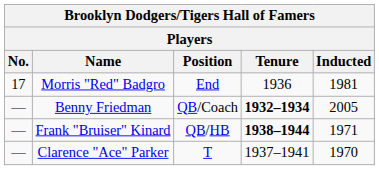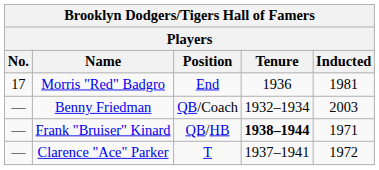(277, 107) bold -> (277, 107) normal
(344, 107) 2005 -> (344, 107) 2003
(344, 152) 1970 -> (344, 152) 1972
